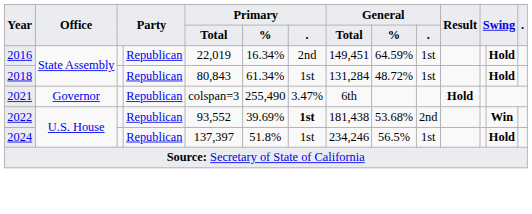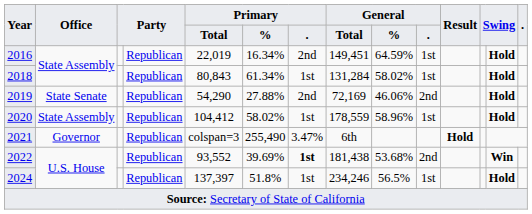(394, 76) 48.72% -> (394, 76) 58.02%
+ row: (20, 96)
+ row: (20, 117)
